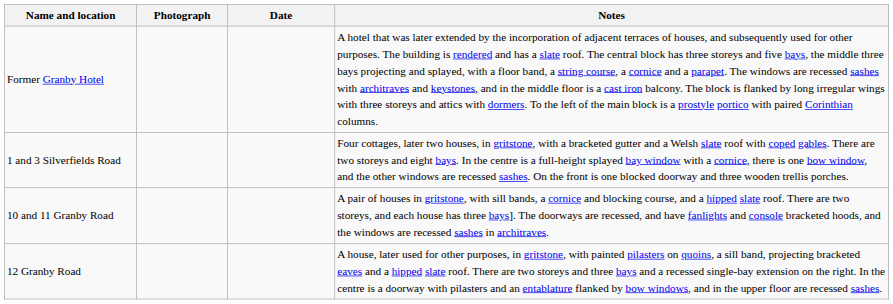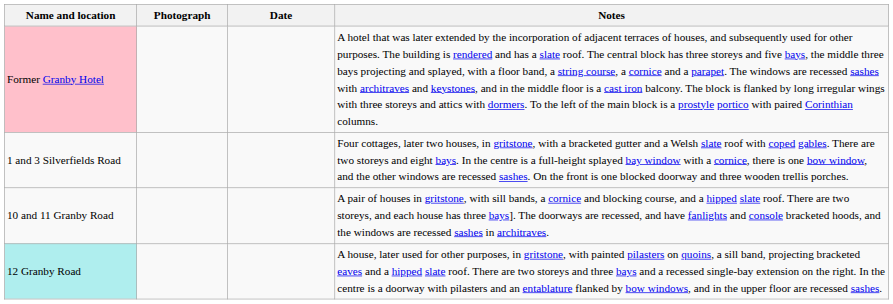(55, 79) no background -> (55, 79) pink background
(44, 271) no background -> (44, 271) paleturquoise background
